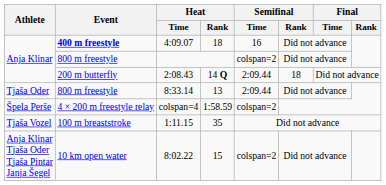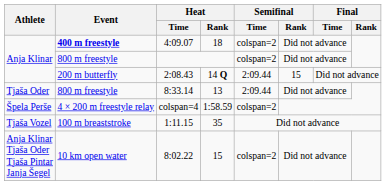(257, 43) 16 -> (257, 43) colspan=2
(296, 75) 18 -> (296, 75) 15
